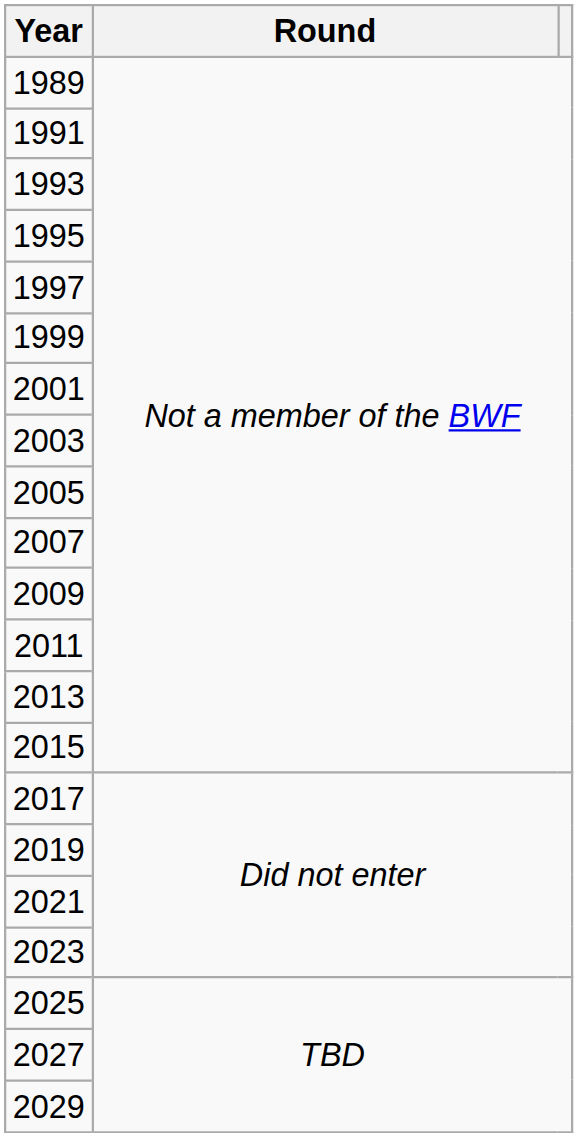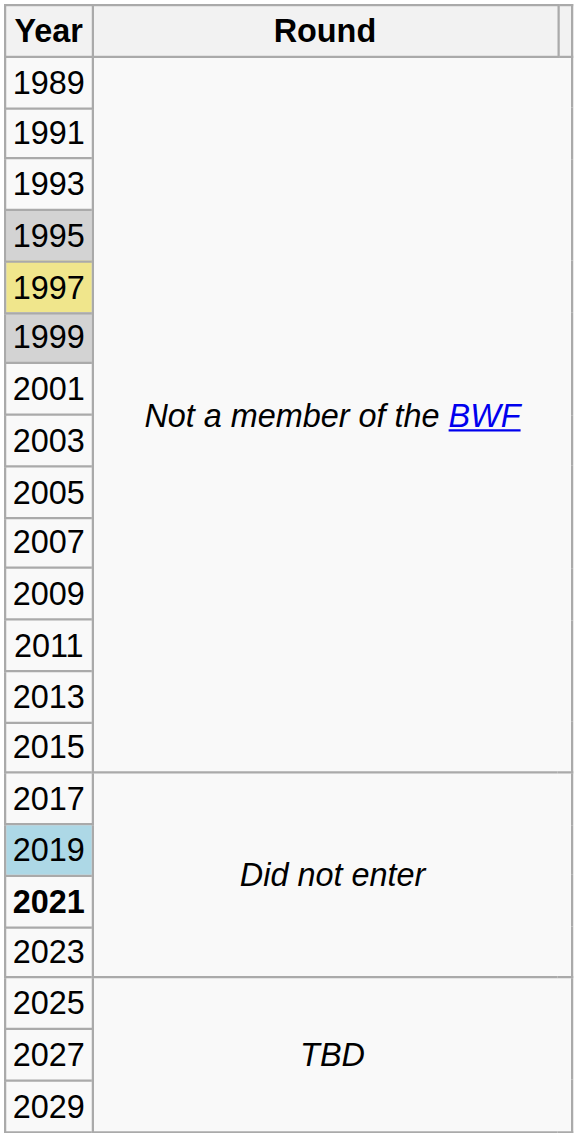(49, 236) no background -> (49, 236) lightgrey background
(49, 287) no background -> (49, 287) khaki background
(49, 338) no background -> (49, 338) lightgrey background
(49, 850) no background -> (49, 850) lightblue background
(49, 901) normal -> (49, 901) bold
